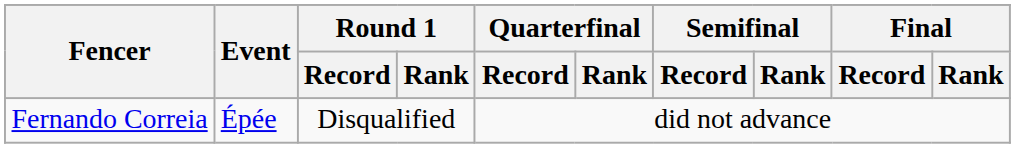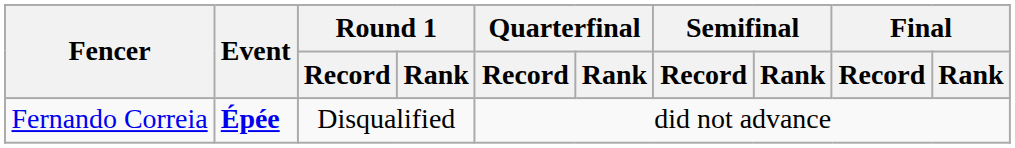(249, 120) normal -> (250, 120) bold
